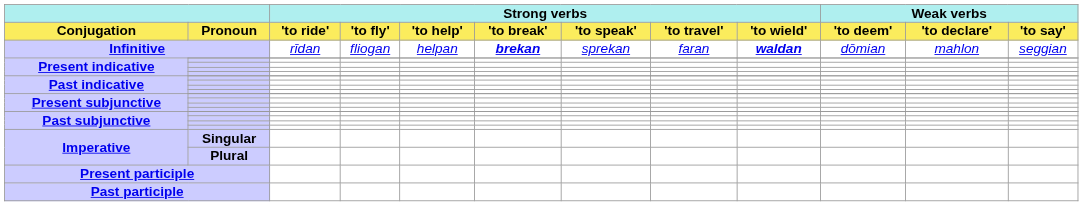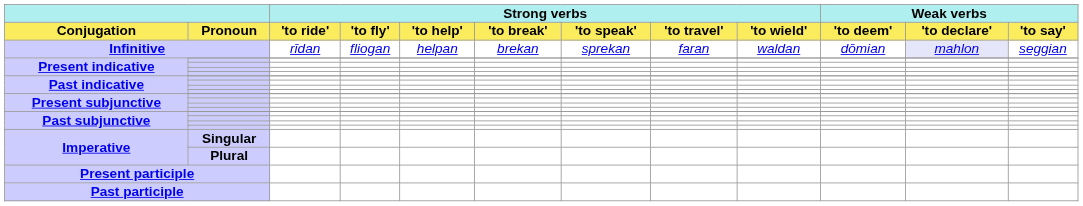(518, 49) bold -> (518, 49) normal
(779, 49) bold -> (779, 49) normal
(957, 49) no background -> (957, 49) lavender background
